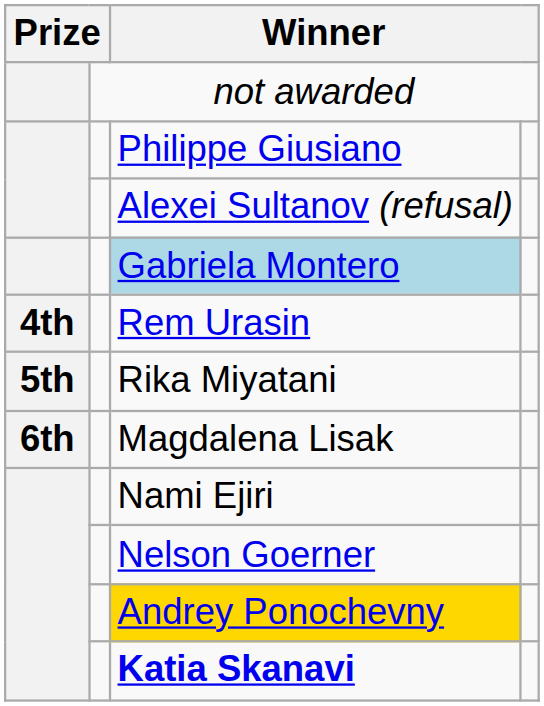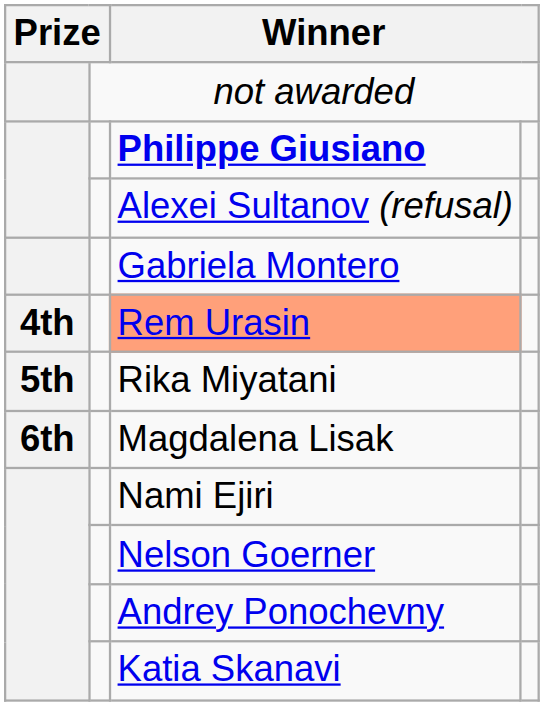(260, 149) normal -> (272, 149) bold
(259, 264) lightblue background -> (259, 264) no background
(214, 322) no background -> (214, 322) lightsalmon background
(281, 611) gold background -> (281, 611) no background
(236, 669) bold -> (229, 669) normal
